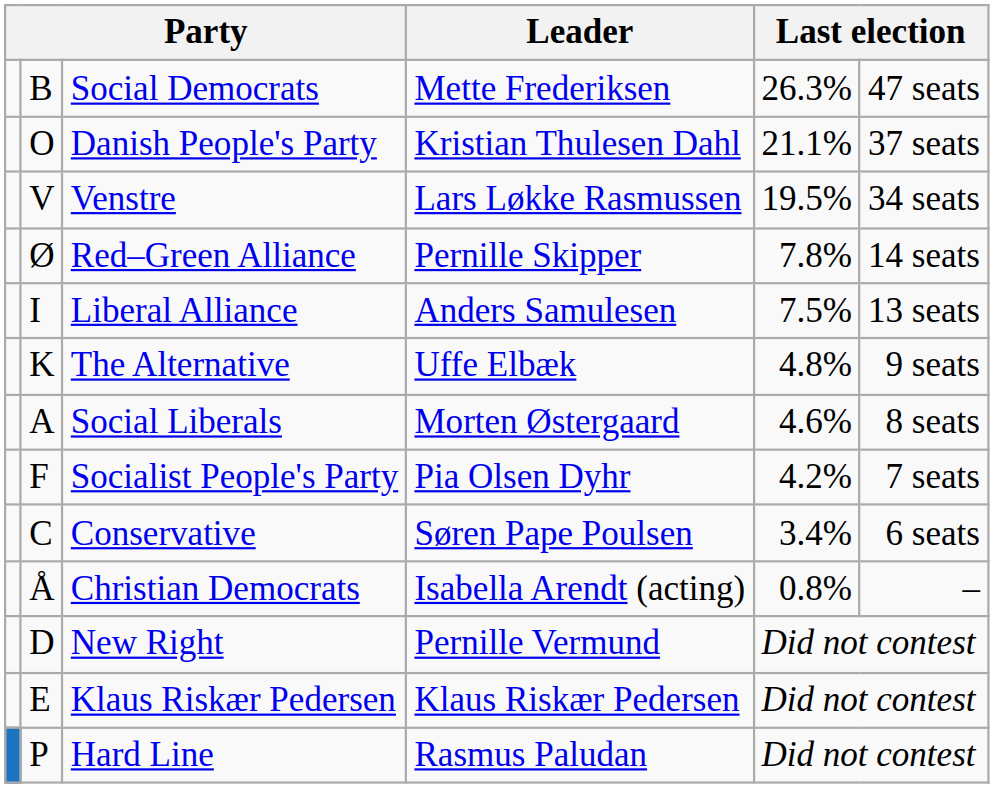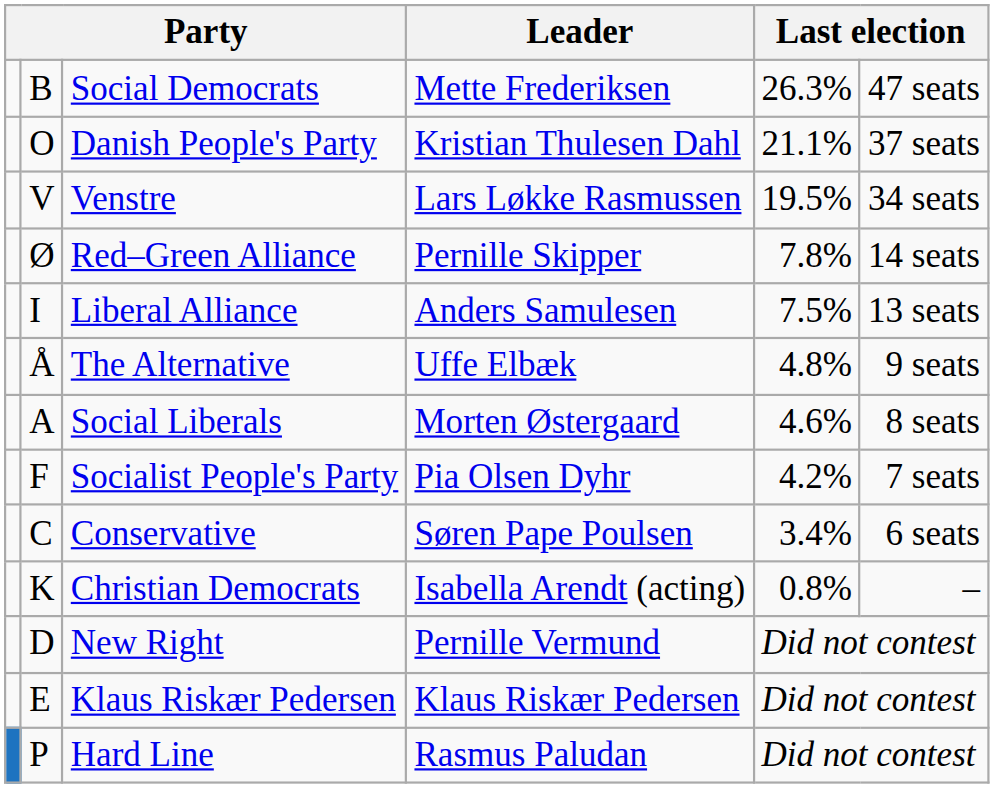(42, 365) K -> (42, 365) Å
(42, 587) Å -> (42, 587) K
